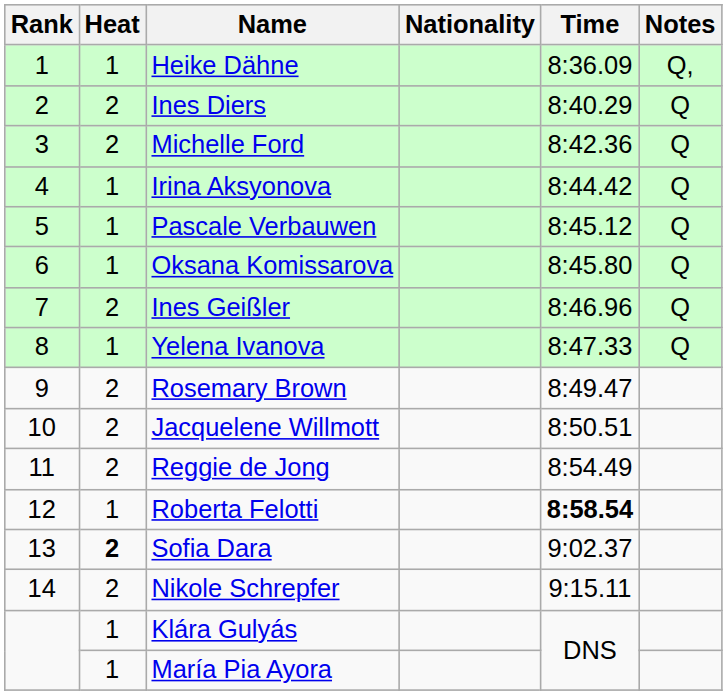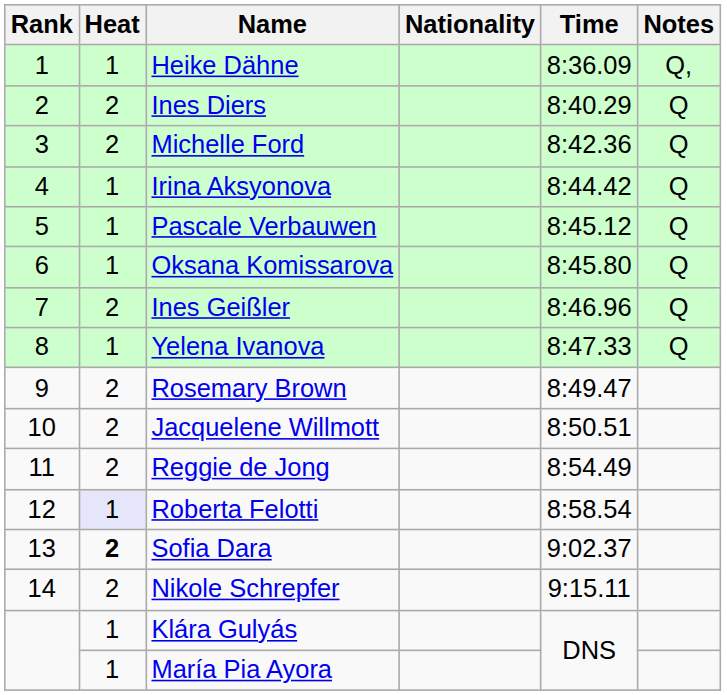(112, 508) no background -> (112, 508) lavender background
(590, 508) bold -> (589, 508) normal
